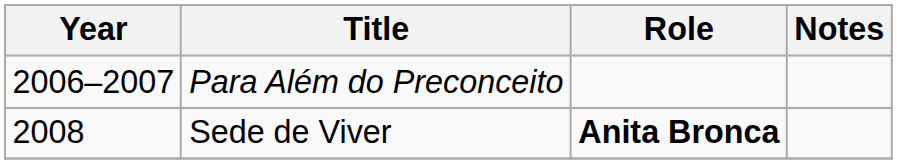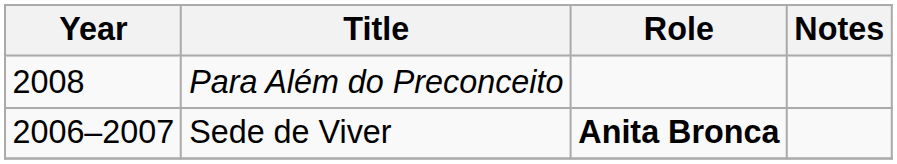(93, 81) 2006–2007 -> (48, 81) 2008
(48, 132) 2008 -> (93, 132) 2006–2007
